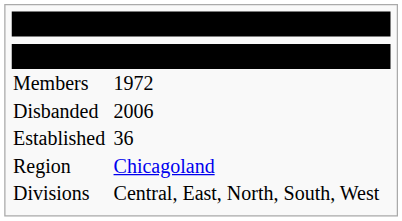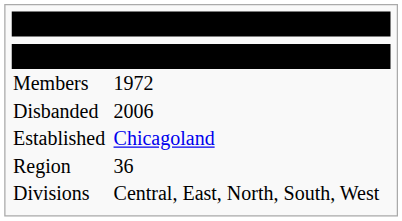(124, 139) 36 -> (164, 139) Chicagoland
(164, 166) Chicagoland -> (124, 166) 36
